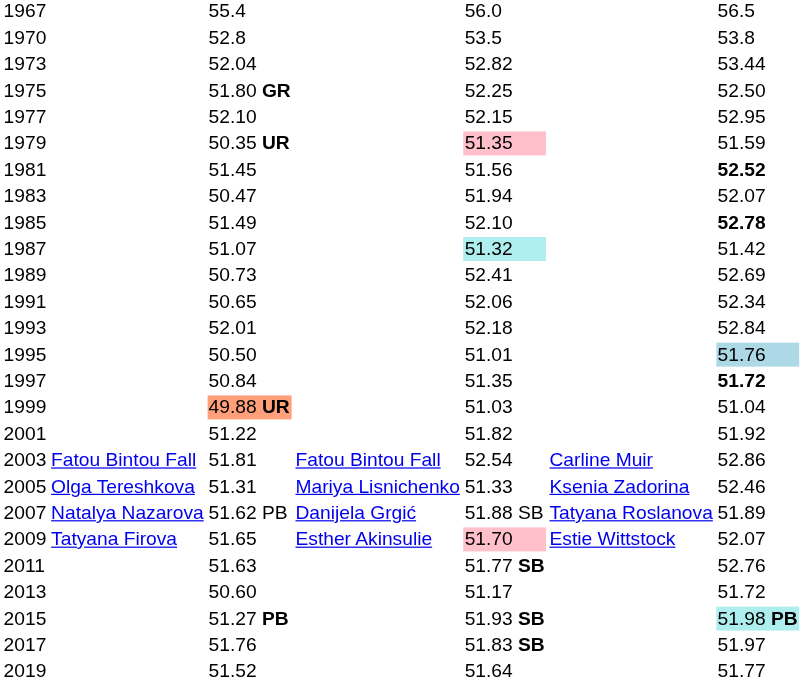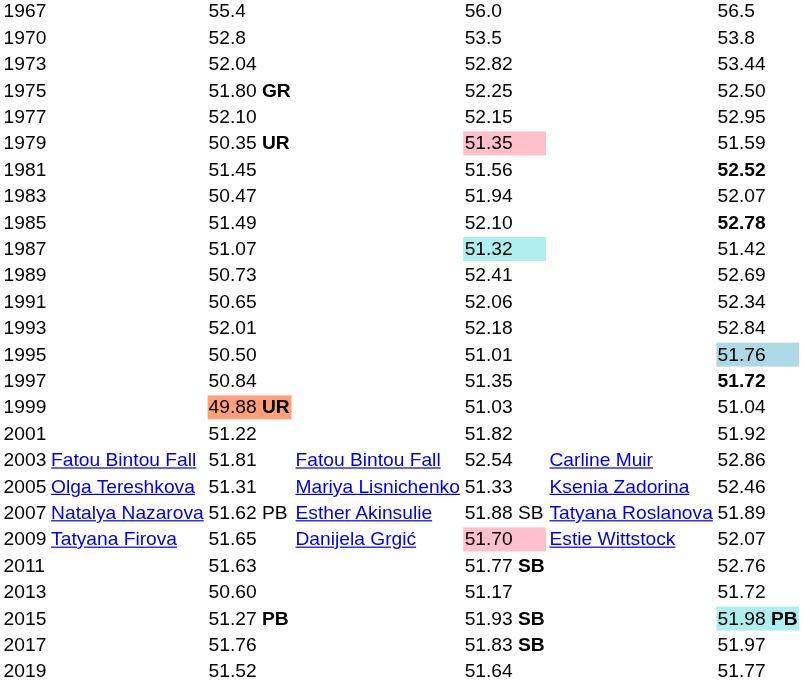(356, 512) Danijela Grgić -> (364, 512) Esther Akinsulie
(364, 539) Esther Akinsulie -> (356, 539) Danijela Grgić
